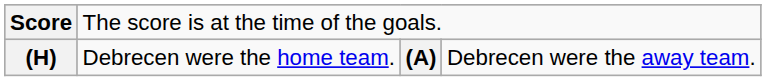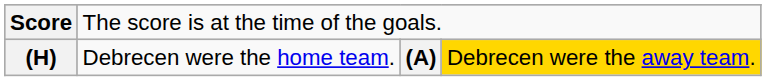(601, 57) no background -> (601, 57) gold background
